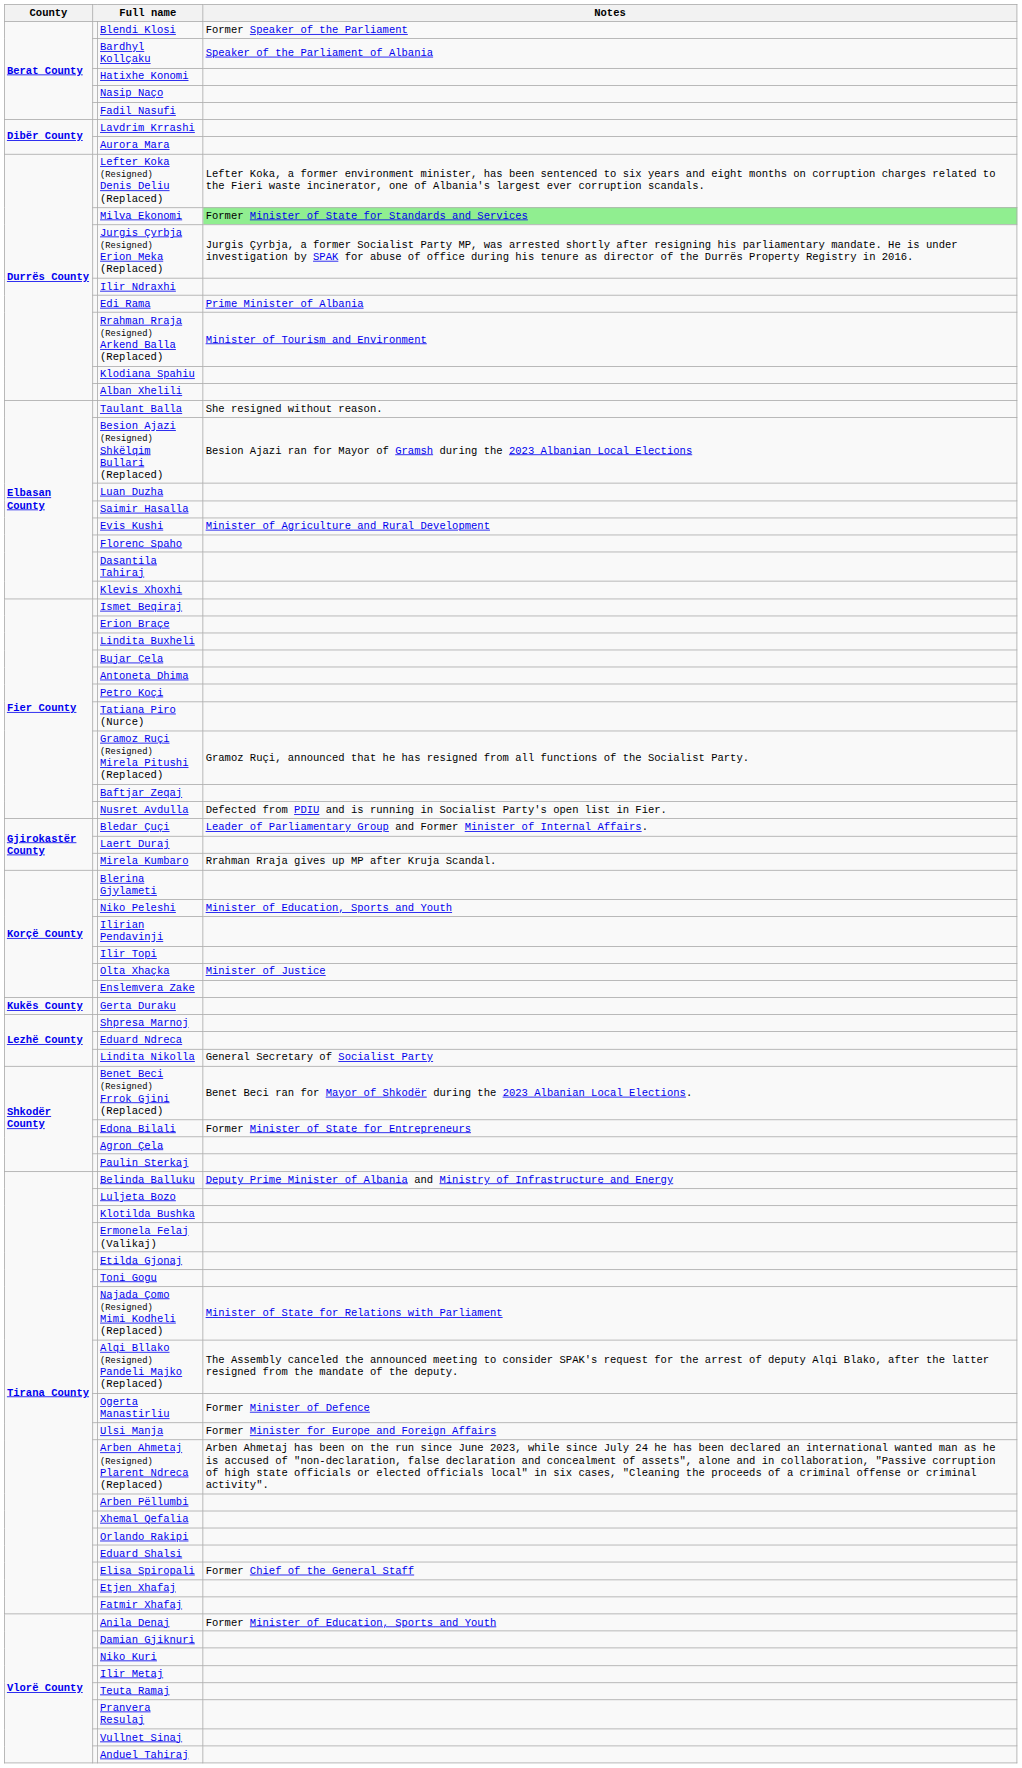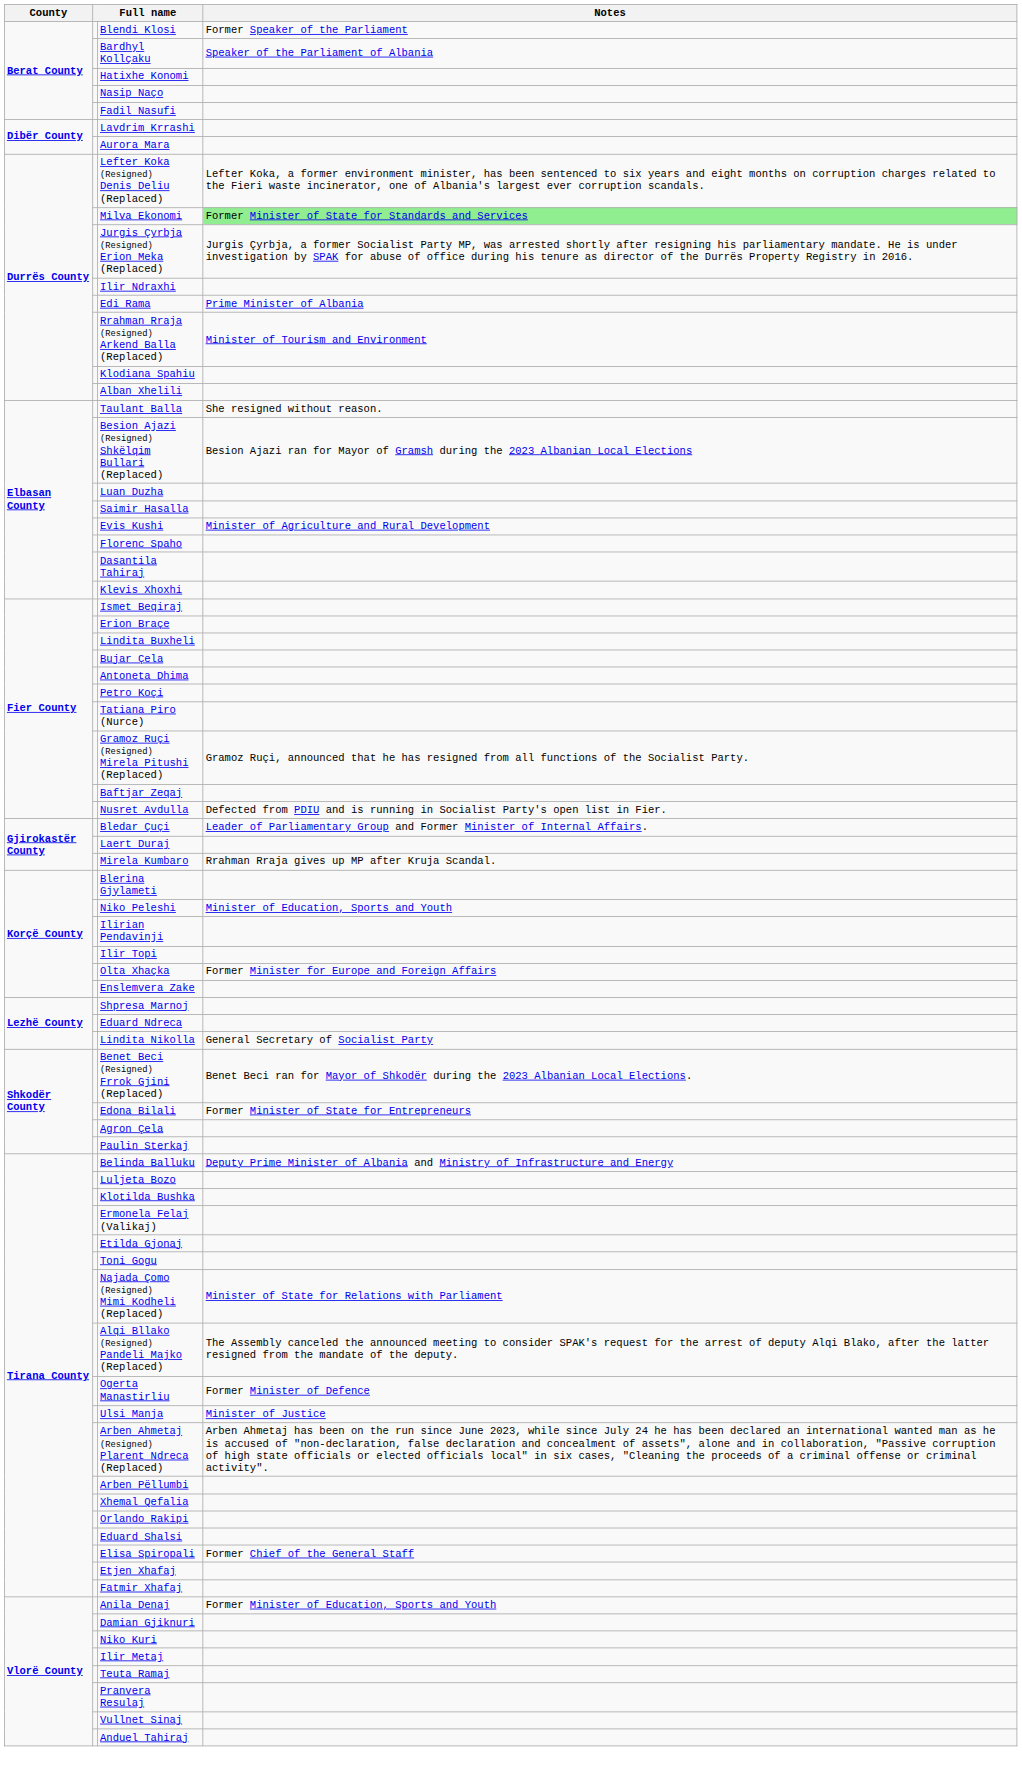(266, 972) Minister of Justice -> (351, 972) Former Minister for Europe and Foreign Affairs
- row: (138, 1006)
(351, 1431) Former Minister for Europe and Foreign Affairs -> (266, 1414) Minister of Justice
